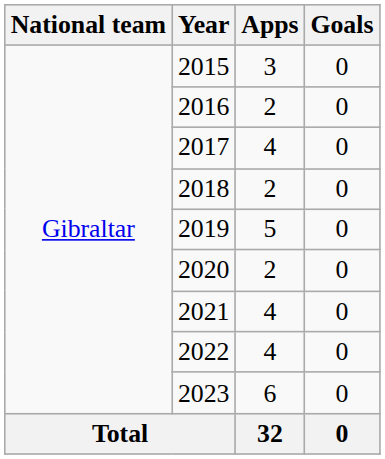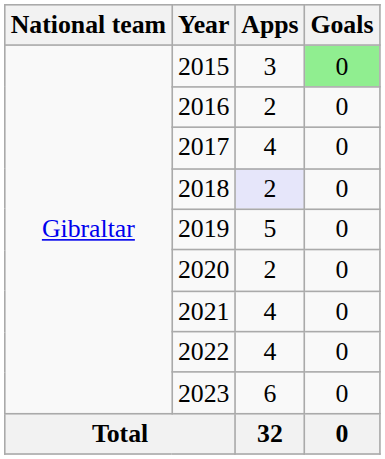(342, 65) no background -> (342, 65) lightgreen background
(270, 188) no background -> (270, 188) lavender background
